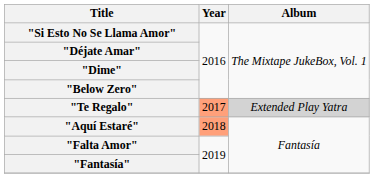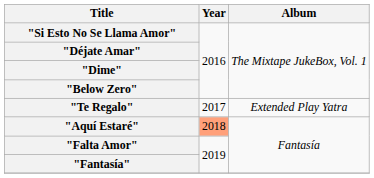(214, 107) lightsalmon background -> (214, 107) no background
(299, 107) lightgrey background -> (299, 107) no background
